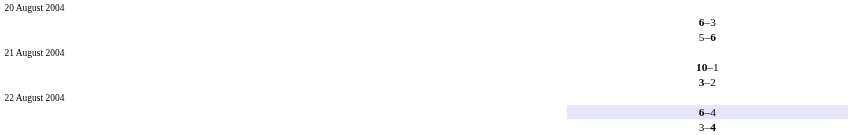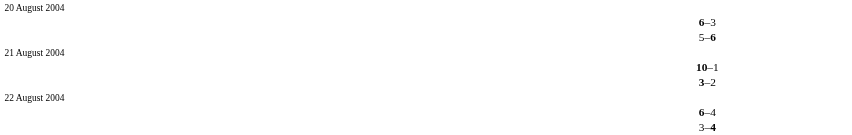(707, 112) lavender background -> (707, 112) no background
